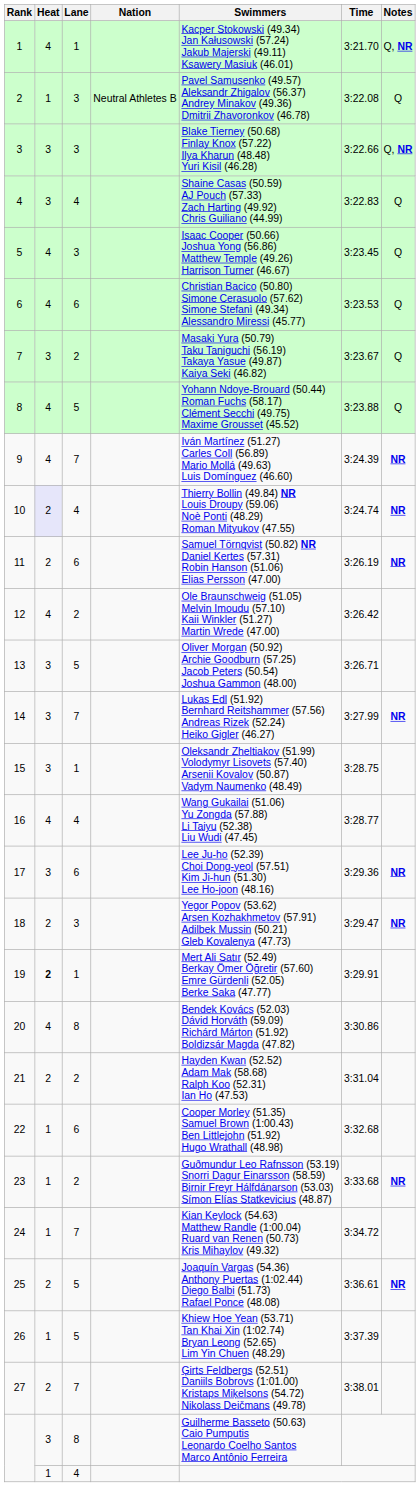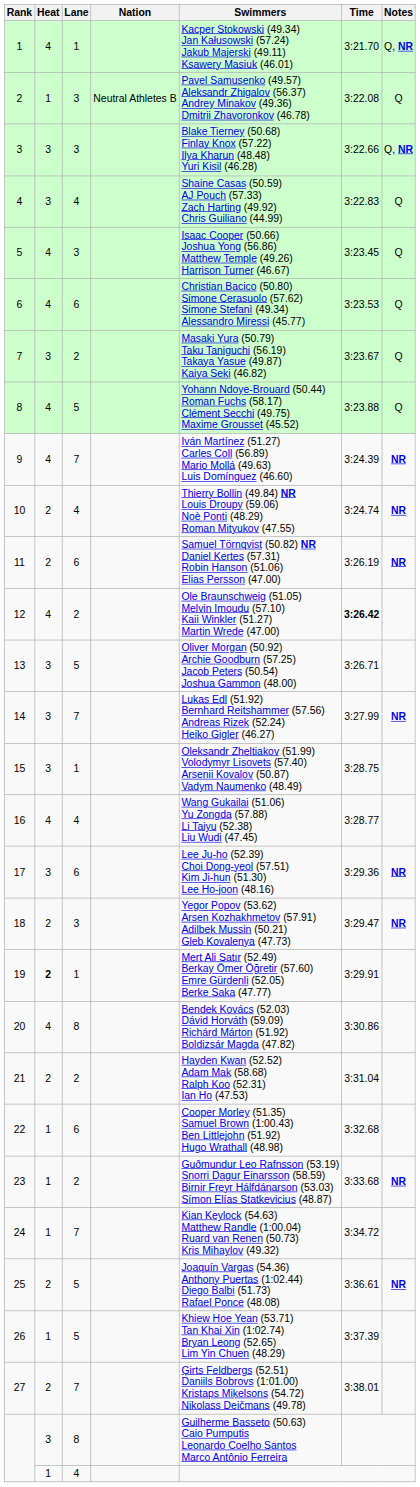(48, 511) lavender background -> (48, 511) no background
(361, 614) normal -> (362, 614) bold
